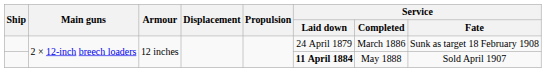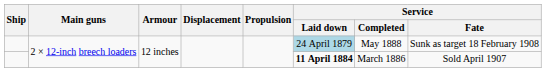(324, 43) no background -> (324, 43) lightblue background
(381, 43) March 1886 -> (381, 43) May 1888
(381, 59) May 1888 -> (381, 59) March 1886
